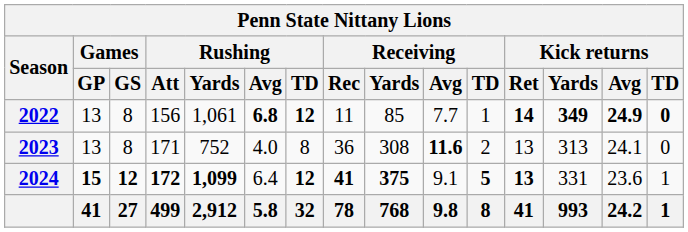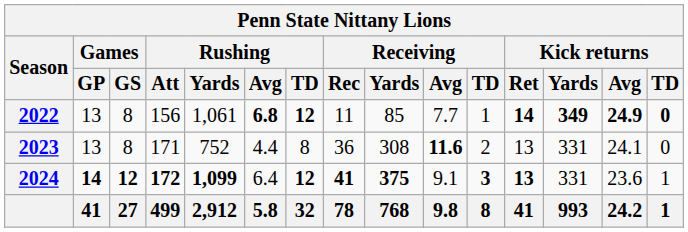(265, 147) 4.0 -> (265, 147) 4.4
(573, 147) 313 -> (573, 147) 331
(91, 178) 15 -> (91, 178) 14
(486, 178) 5 -> (486, 178) 3
